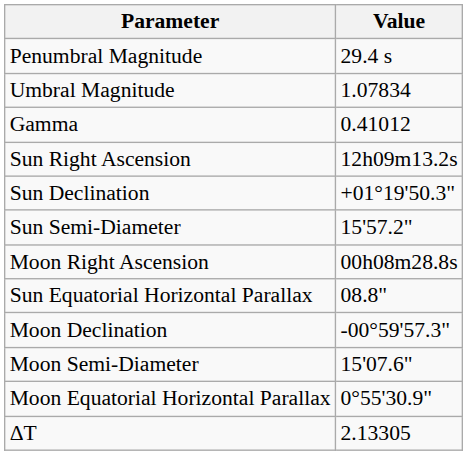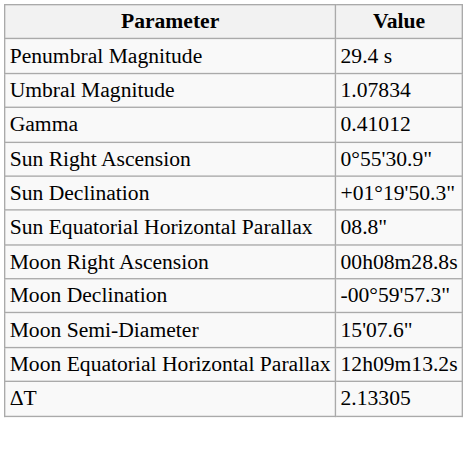(399, 158) 12h09m13.2s -> (386, 158) 0°55'30.9"
- row: (95, 227)
rows swapped: (161, 295) <-> (109, 261)
(386, 398) 0°55'30.9" -> (399, 364) 12h09m13.2s
